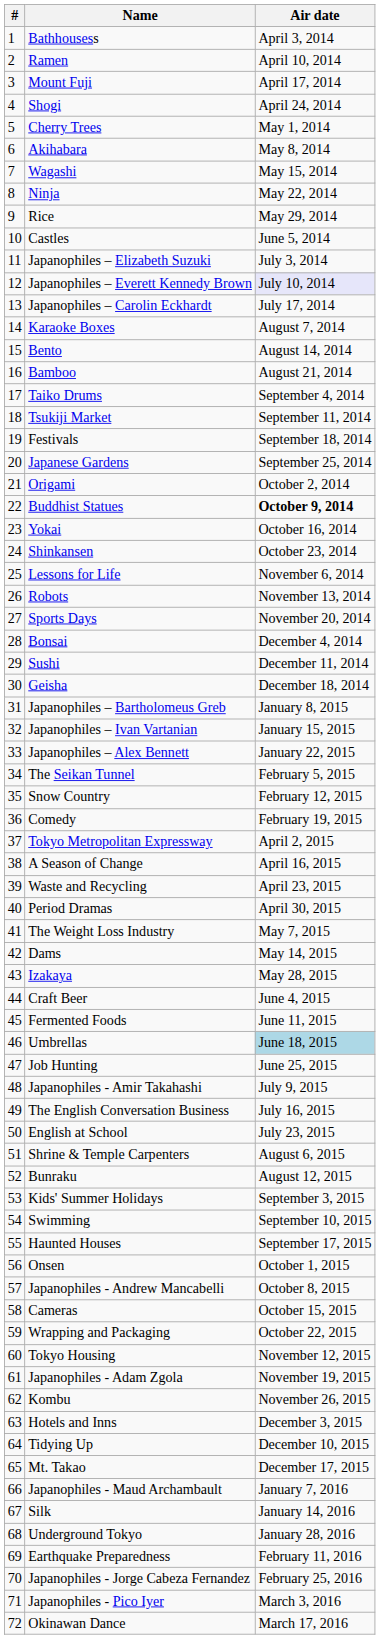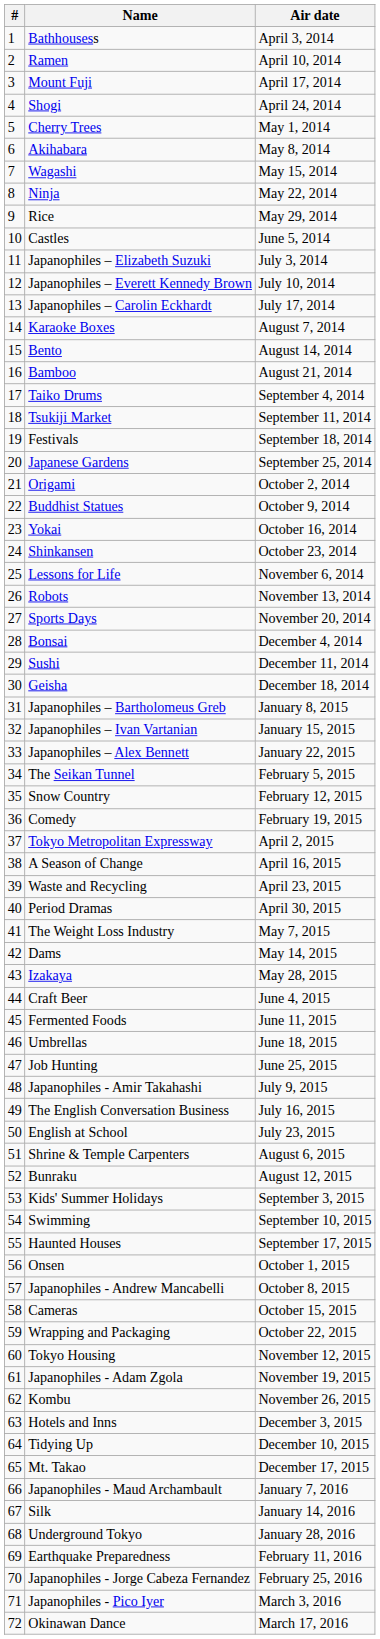(297, 283) lavender background -> (297, 283) no background
(306, 506) bold -> (304, 506) normal
(298, 1042) lightblue background -> (298, 1042) no background
